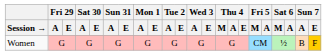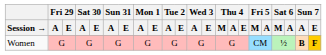(302, 43) normal -> (302, 43) bold
(315, 43) normal -> (315, 43) bold
